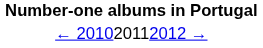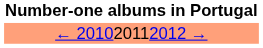(131, 33) no background -> (131, 33) lightsalmon background
